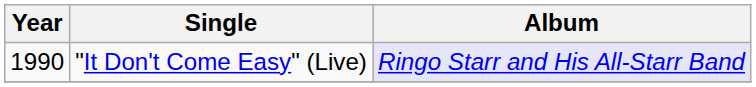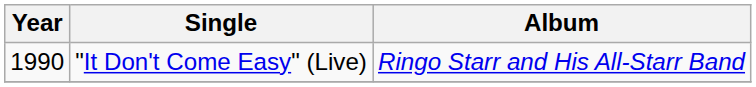(562, 61) lavender background -> (562, 61) no background
